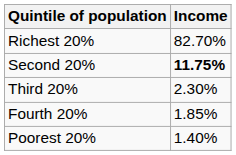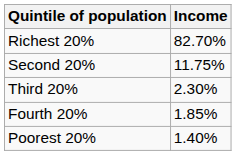(199, 65) bold -> (199, 65) normal
